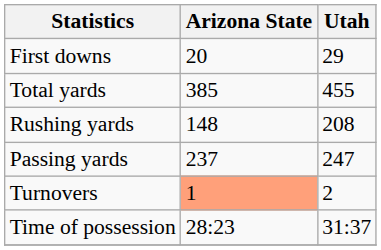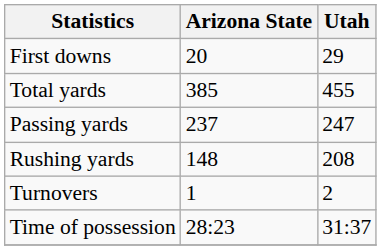rows swapped: (72, 124) <-> (69, 158)
(191, 192) lightsalmon background -> (191, 192) no background
